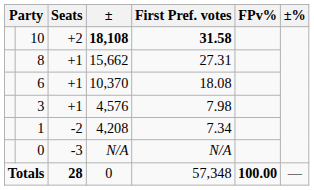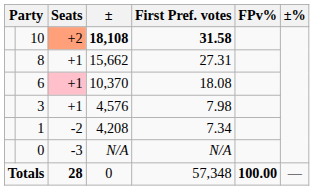(75, 38) no background -> (75, 38) lightsalmon background
(75, 83) no background -> (75, 83) pink background
